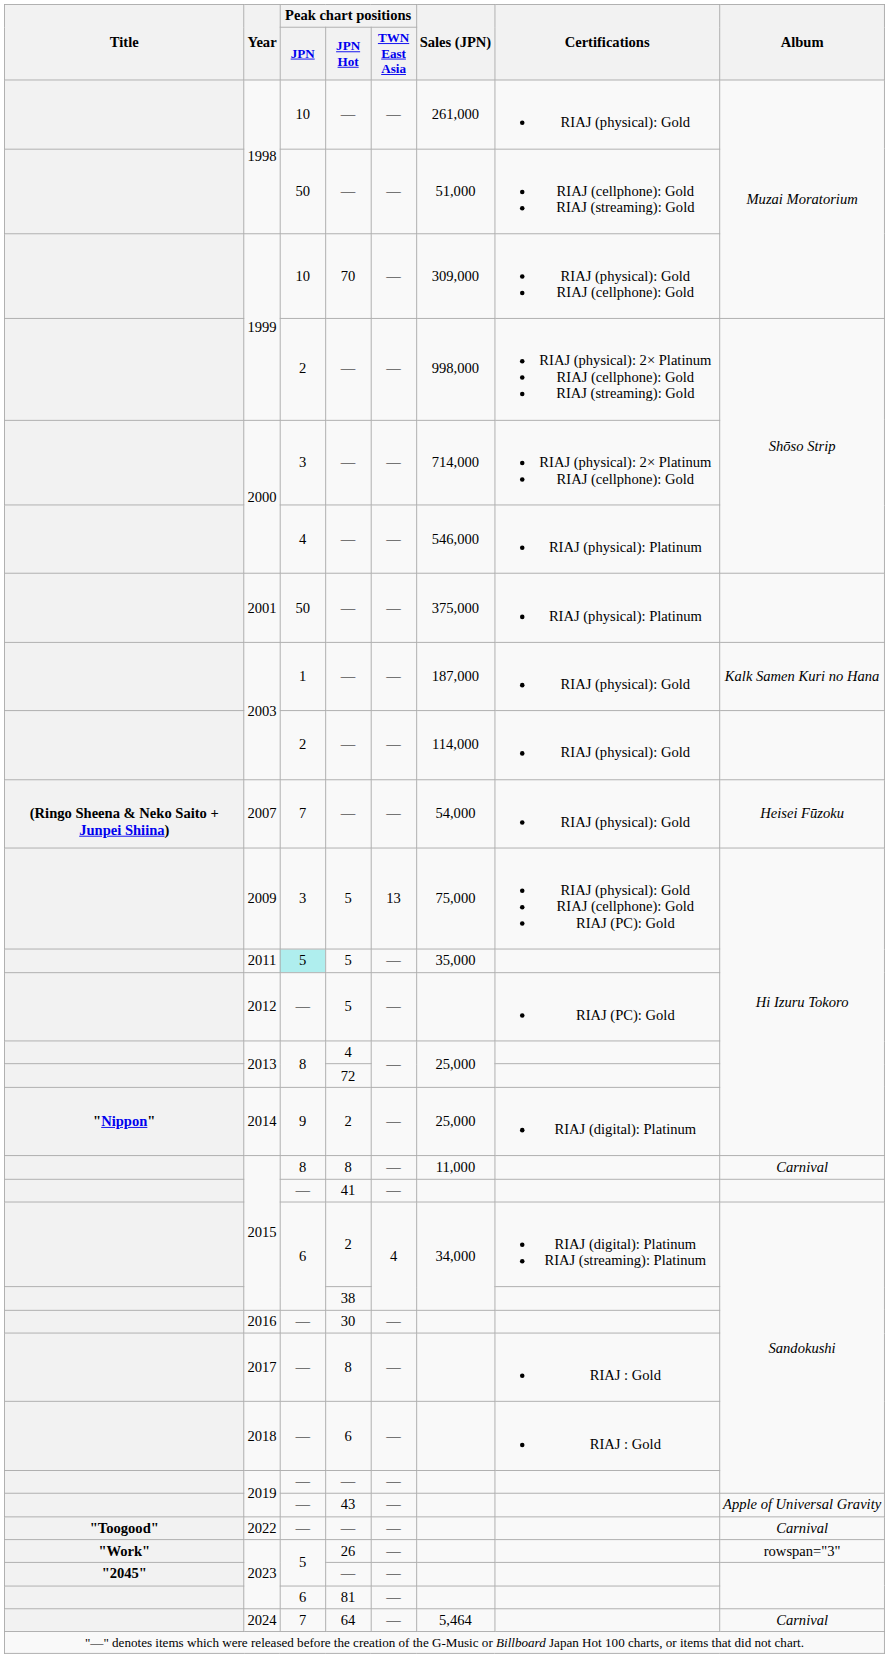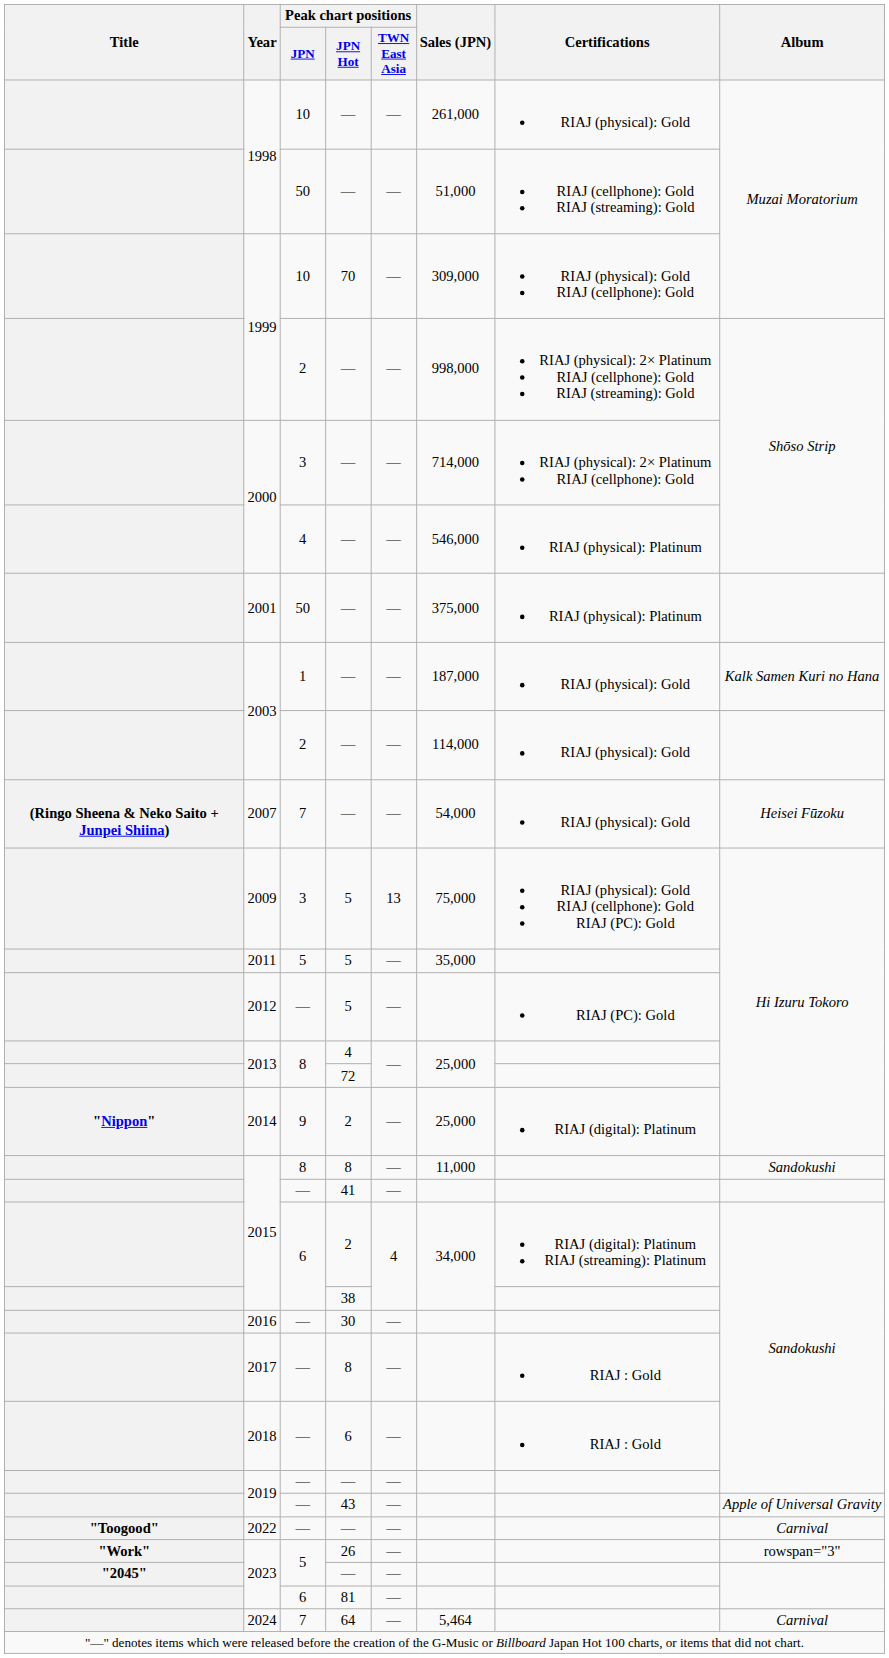(303, 960) paleturquoise background -> (303, 960) no background
(802, 1167) Carnival -> (802, 1167) Sandokushi
